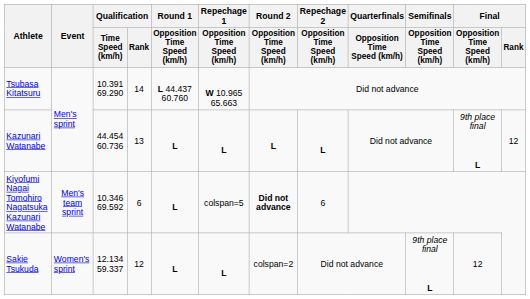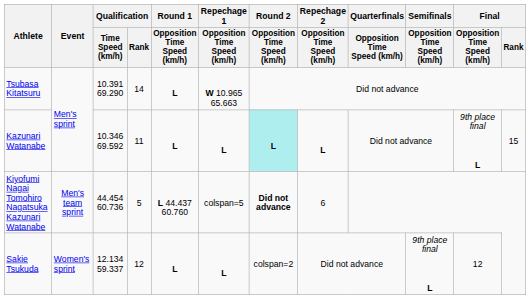(175, 94) L 44.437 60.760 -> (175, 94) L
(110, 141) 44.454 60.736 -> (110, 141) 10.346 69.592
(139, 141) 13 -> (139, 141) 11
(273, 146) no background -> (273, 146) paleturquoise background
(513, 141) 12 -> (513, 141) 15
(110, 203) 10.346 69.592 -> (110, 203) 44.454 60.736
(139, 203) 6 -> (139, 203) 5
(175, 208) L -> (175, 208) L 44.437 60.760
